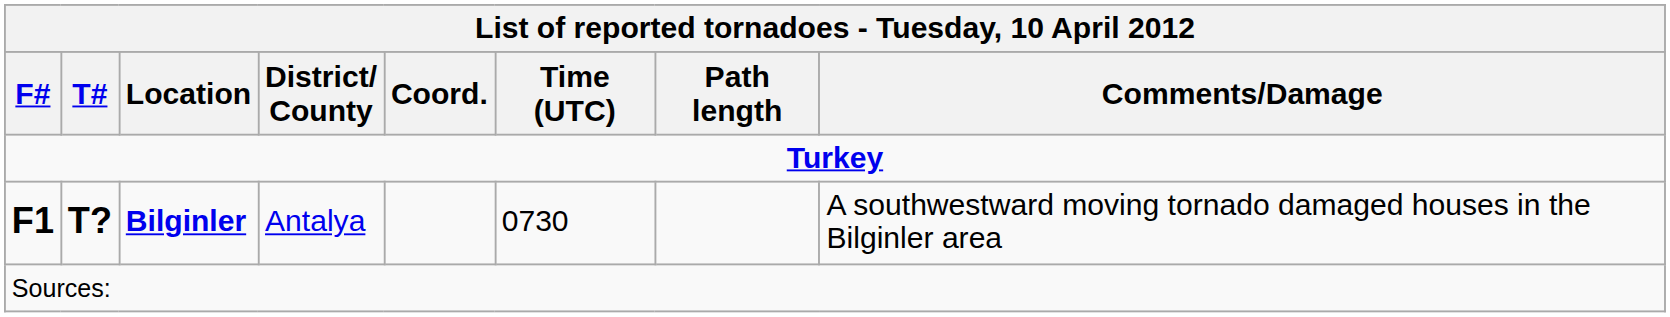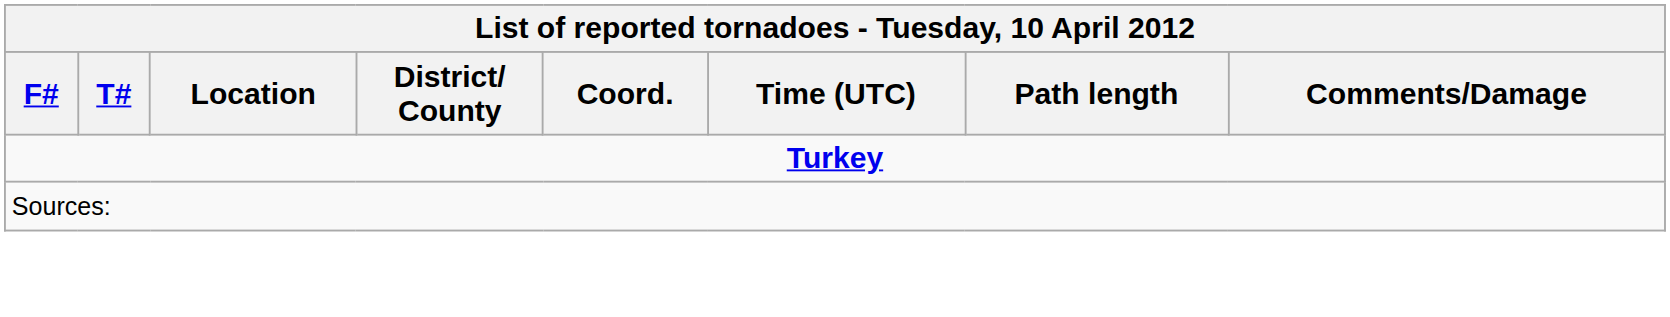- row: (33, 222)
